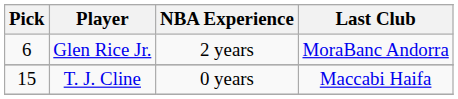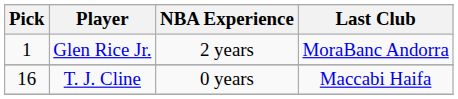(27, 49) 6 -> (27, 49) 1
(27, 79) 15 -> (27, 79) 16
